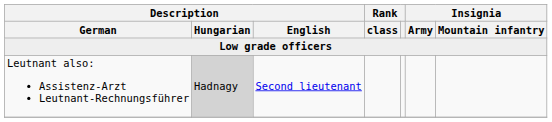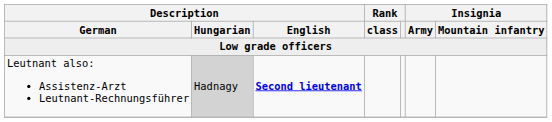(309, 86) normal -> (309, 86) bold
